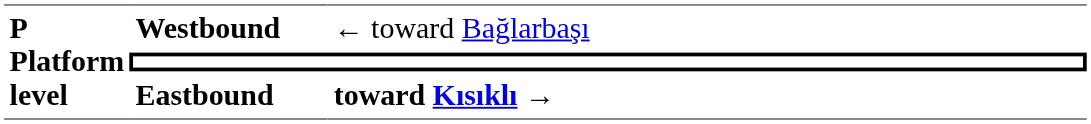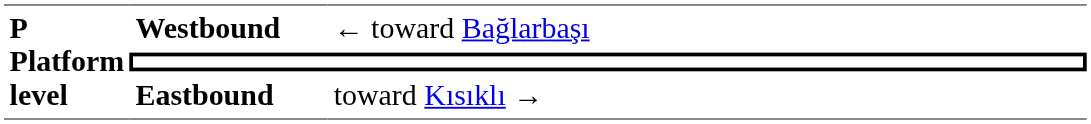(444, 94) bold -> (438, 94) normal
